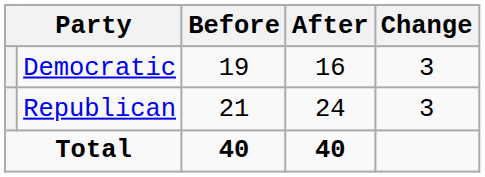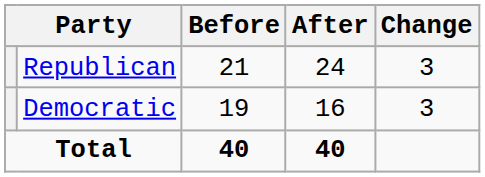rows swapped: (100, 67) <-> (100, 109)
